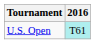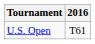(78, 30) paleturquoise background -> (78, 30) no background
